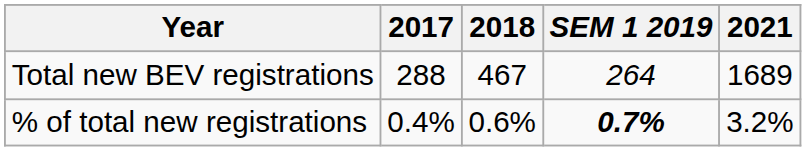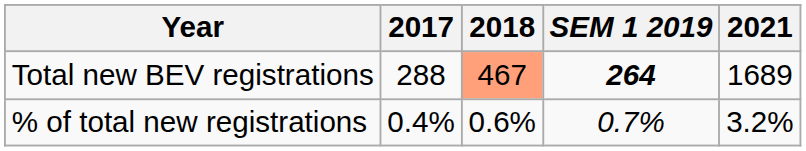(502, 74) no background -> (502, 74) lightsalmon background
(631, 74) normal -> (631, 74) bold
(631, 121) bold -> (631, 121) normal
